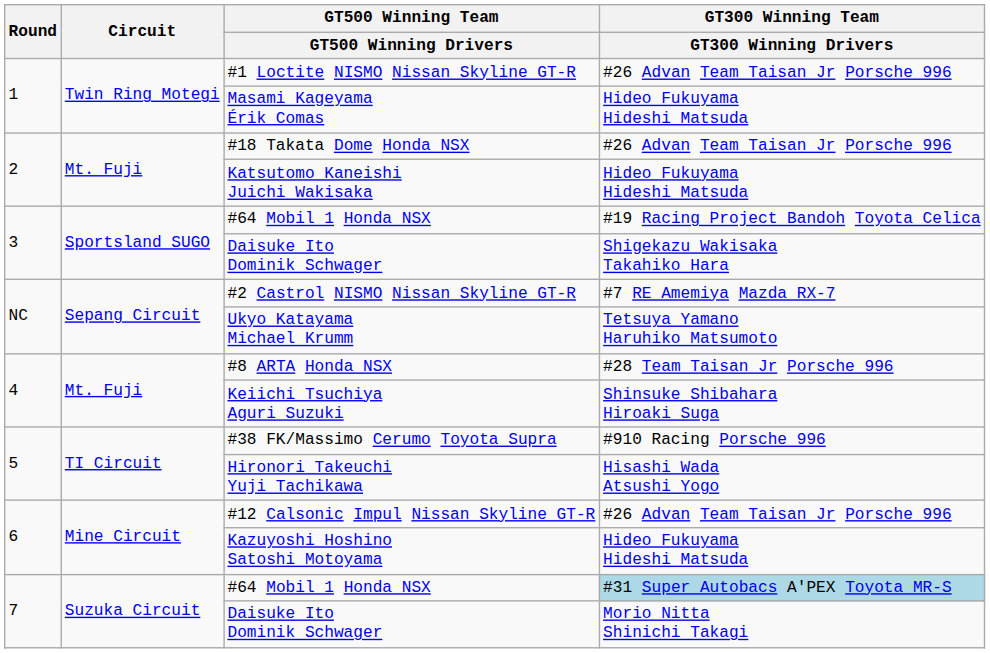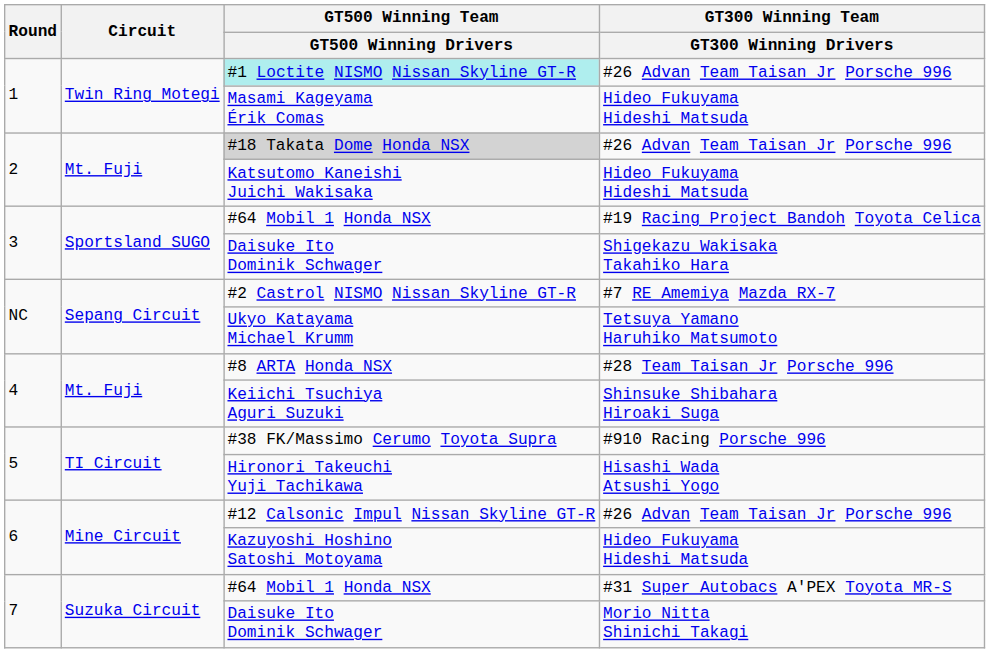(402, 72) no background -> (402, 72) paleturquoise background
(348, 146) no background -> (348, 146) lightgrey background
(777, 587) lightblue background -> (777, 587) no background
